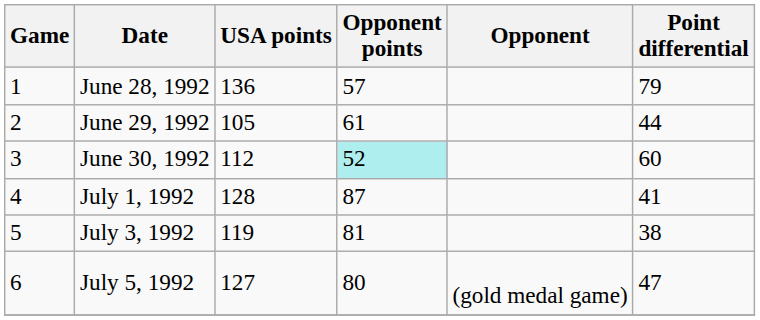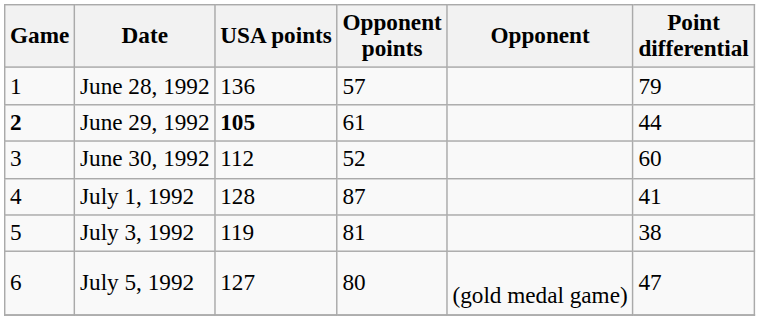(16, 122) normal -> (16, 122) bold
(238, 122) normal -> (238, 122) bold
(354, 159) paleturquoise background -> (354, 159) no background
